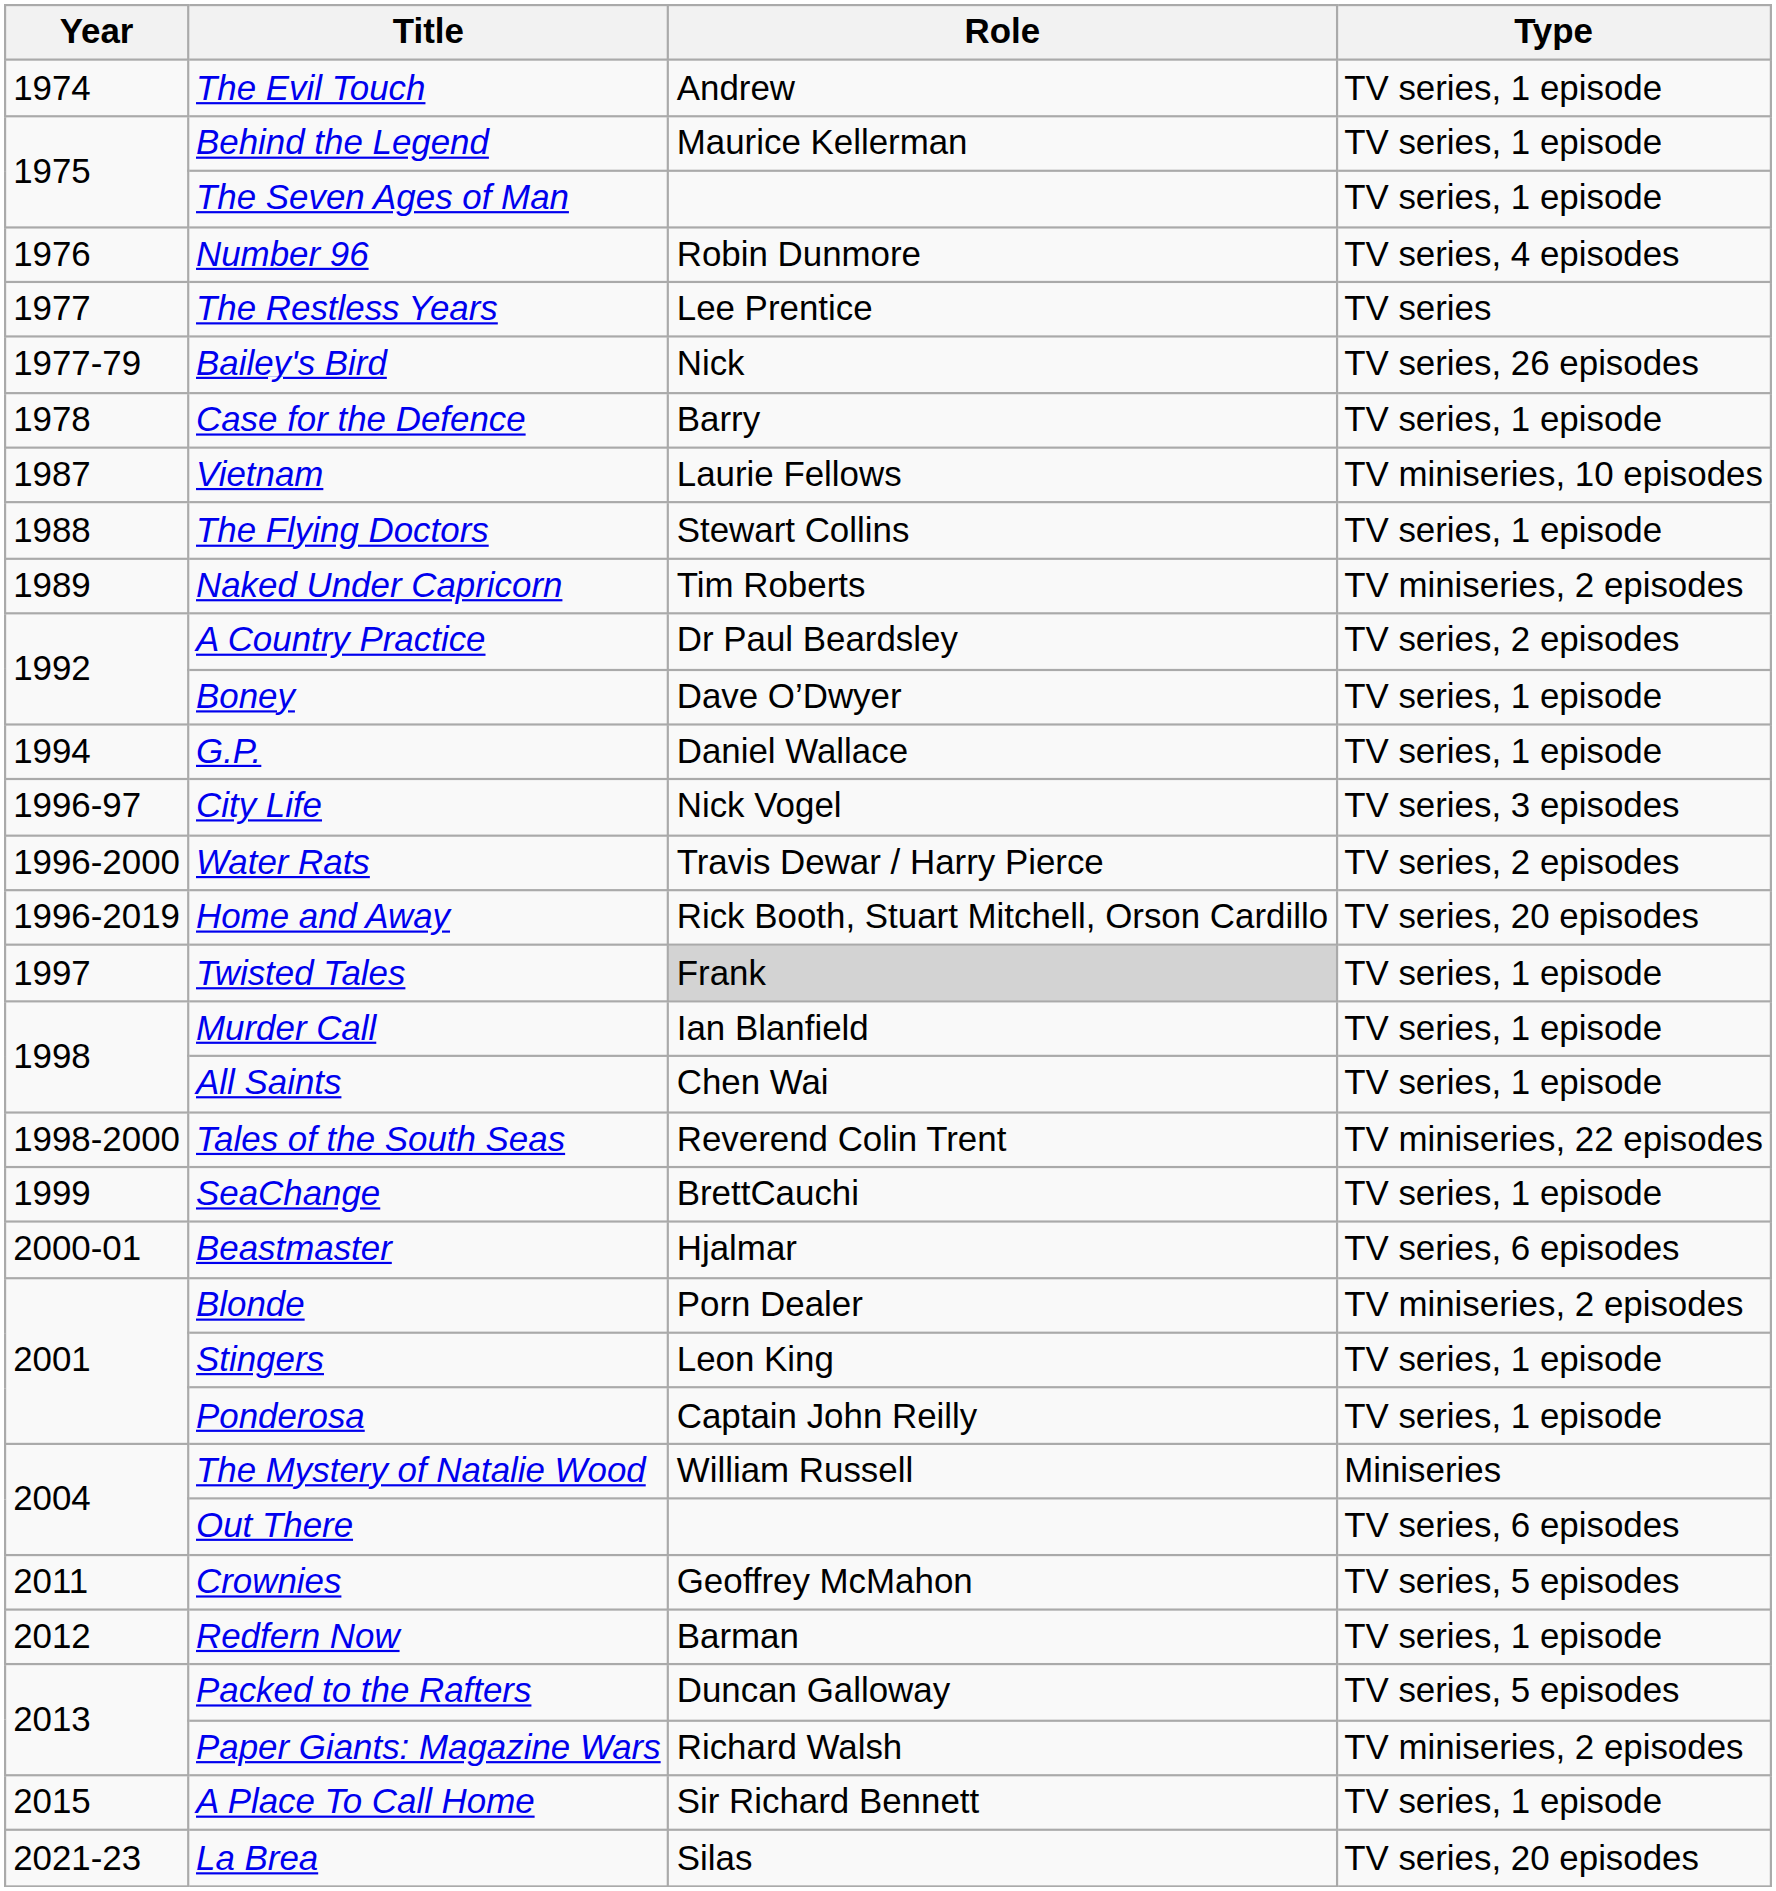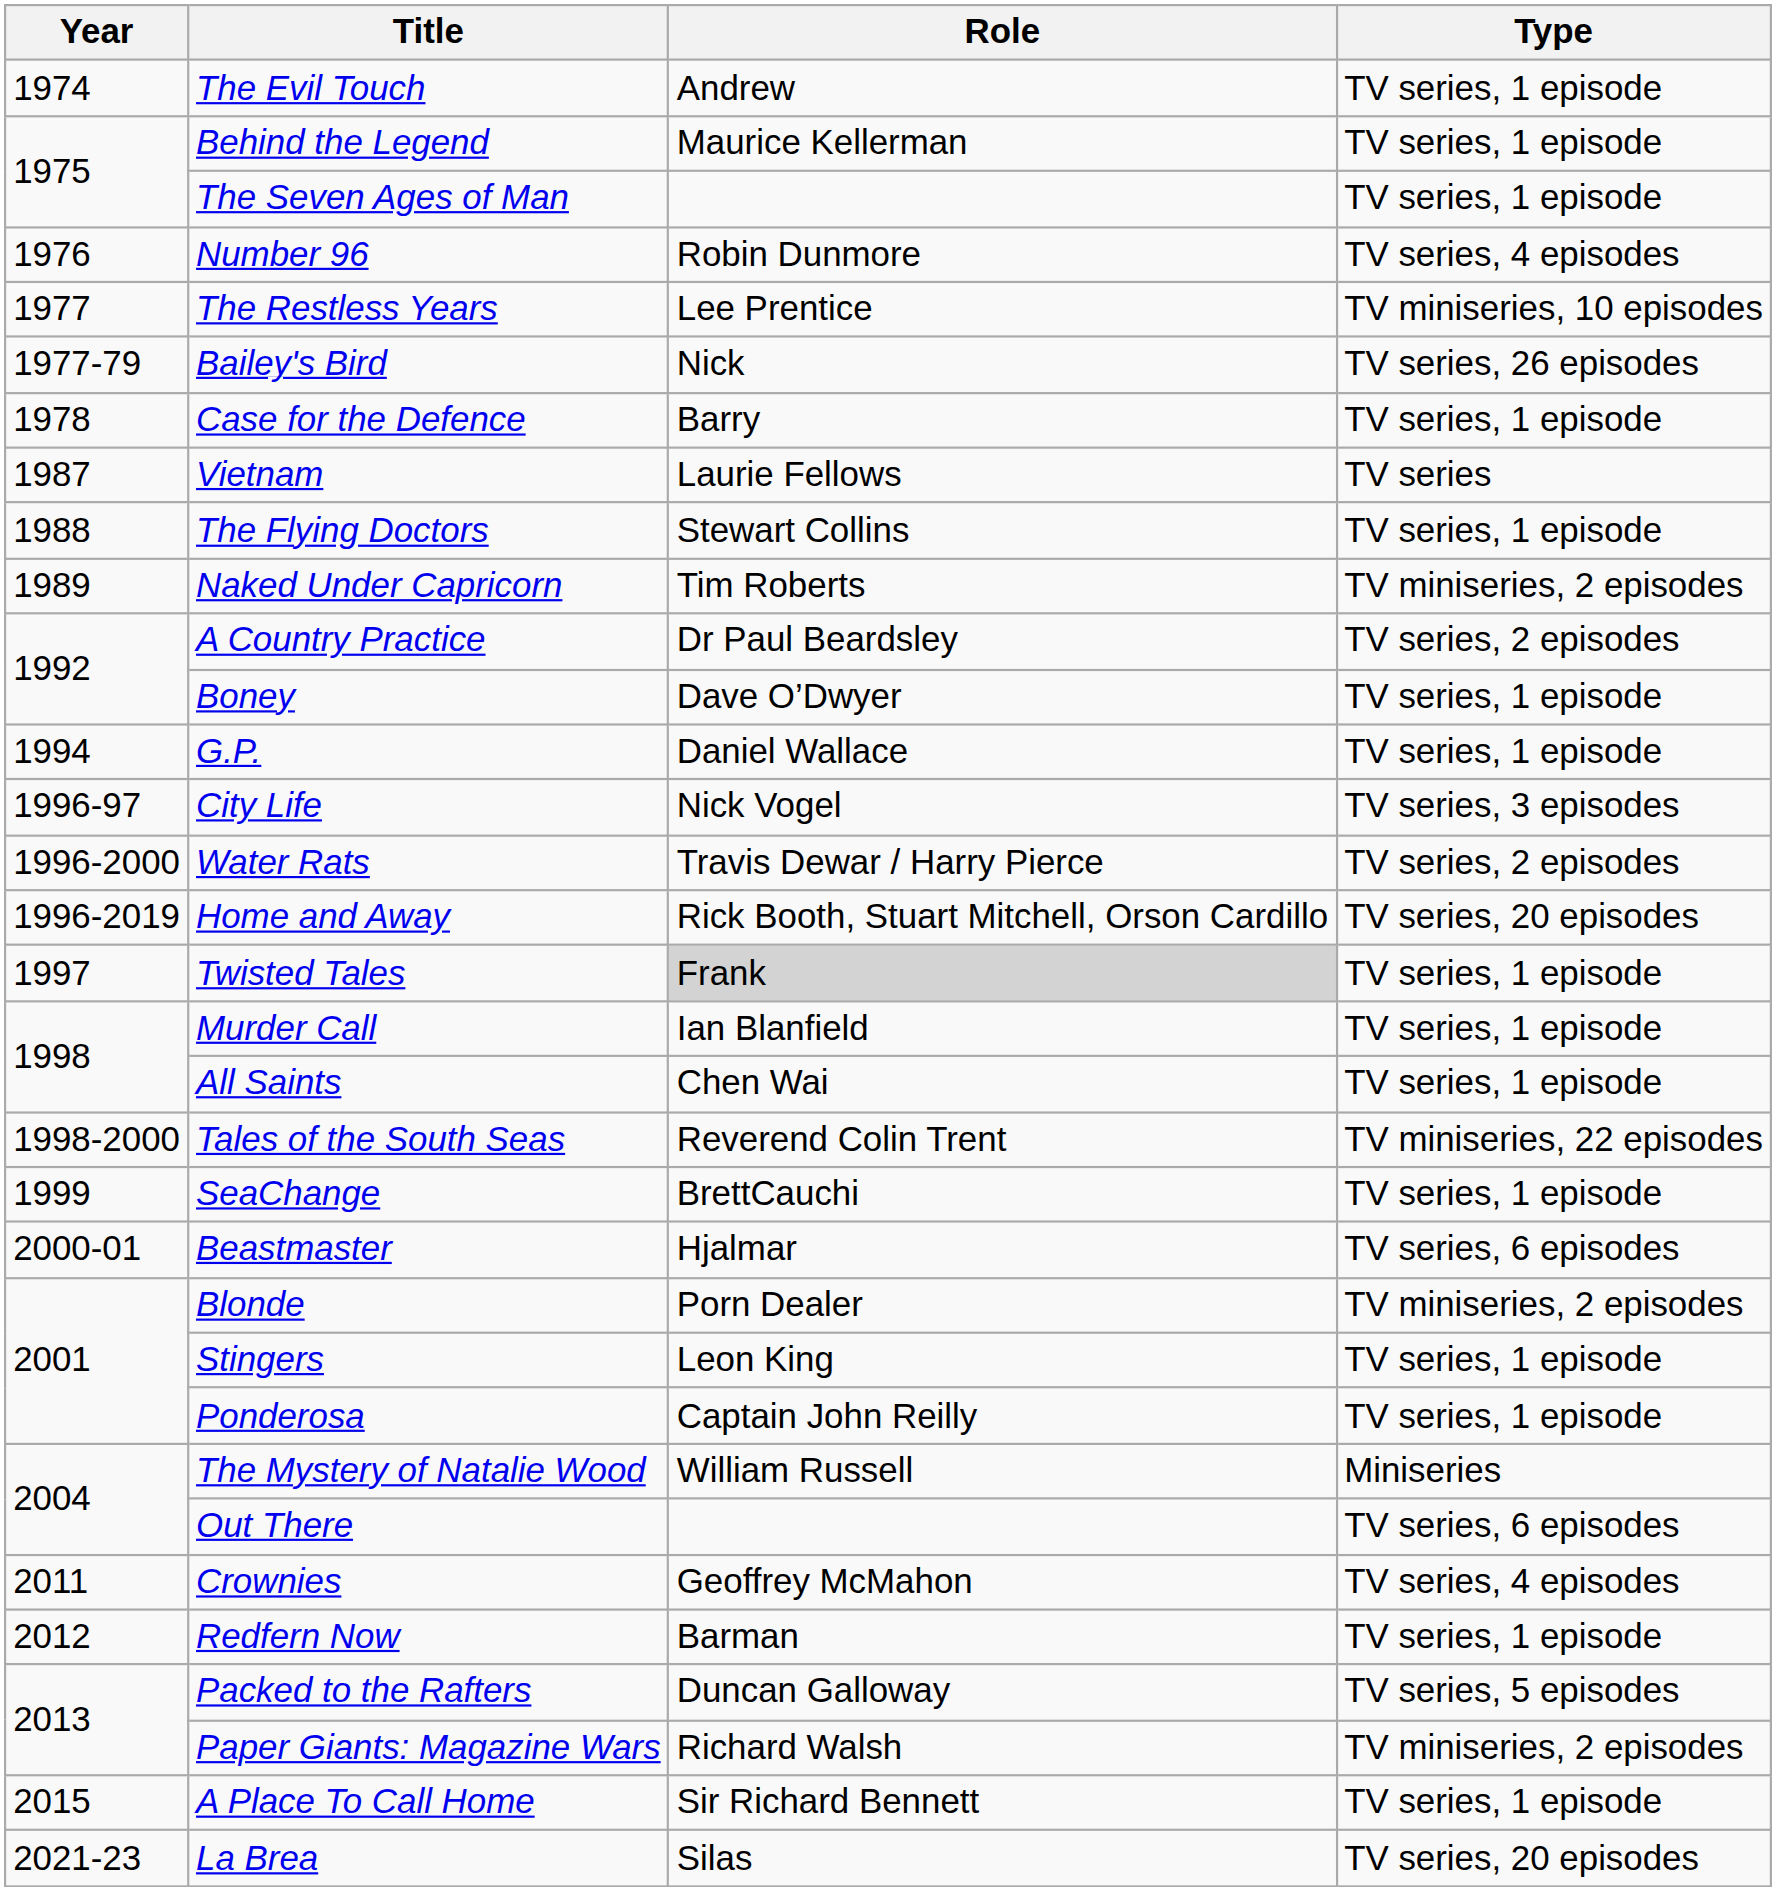(1418, 308) TV series -> (1554, 308) TV miniseries, 10 episodes
(1554, 474) TV miniseries, 10 episodes -> (1418, 474) TV series
(1512, 1581) TV series, 5 episodes -> (1512, 1581) TV series, 4 episodes
